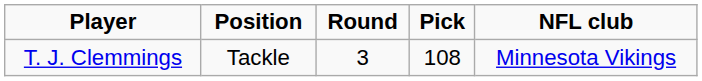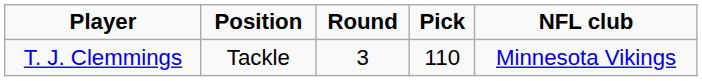(442, 57) 108 -> (442, 57) 110
